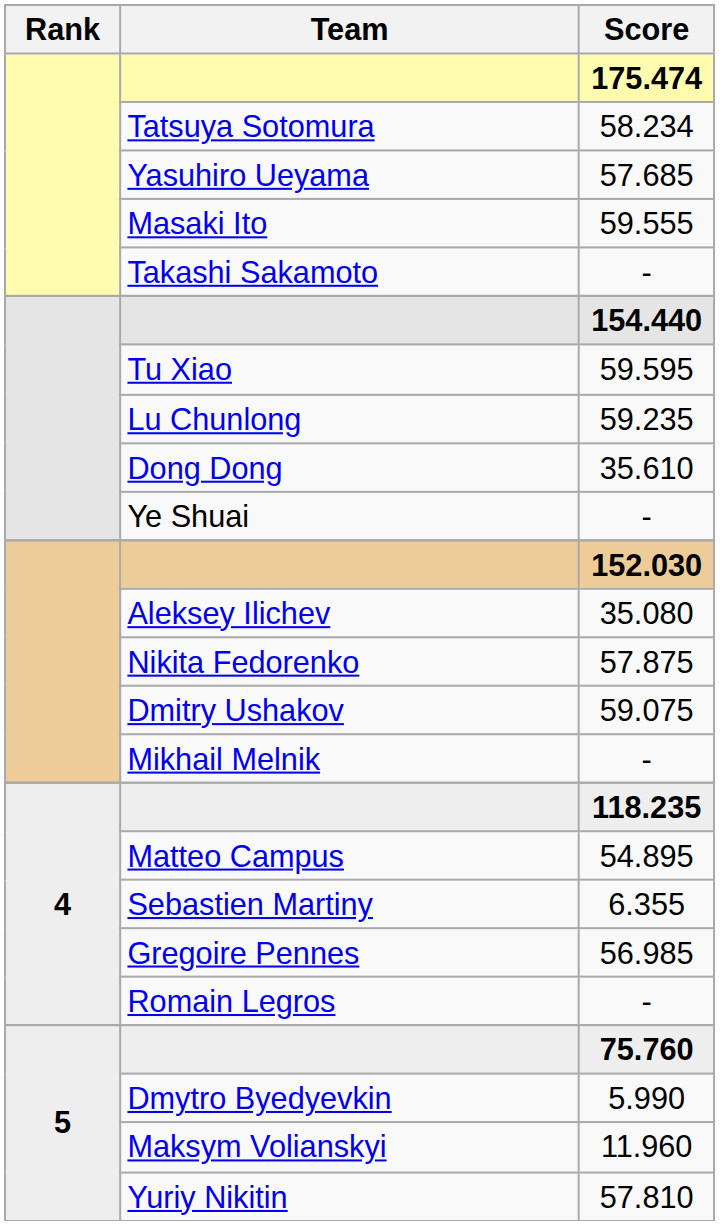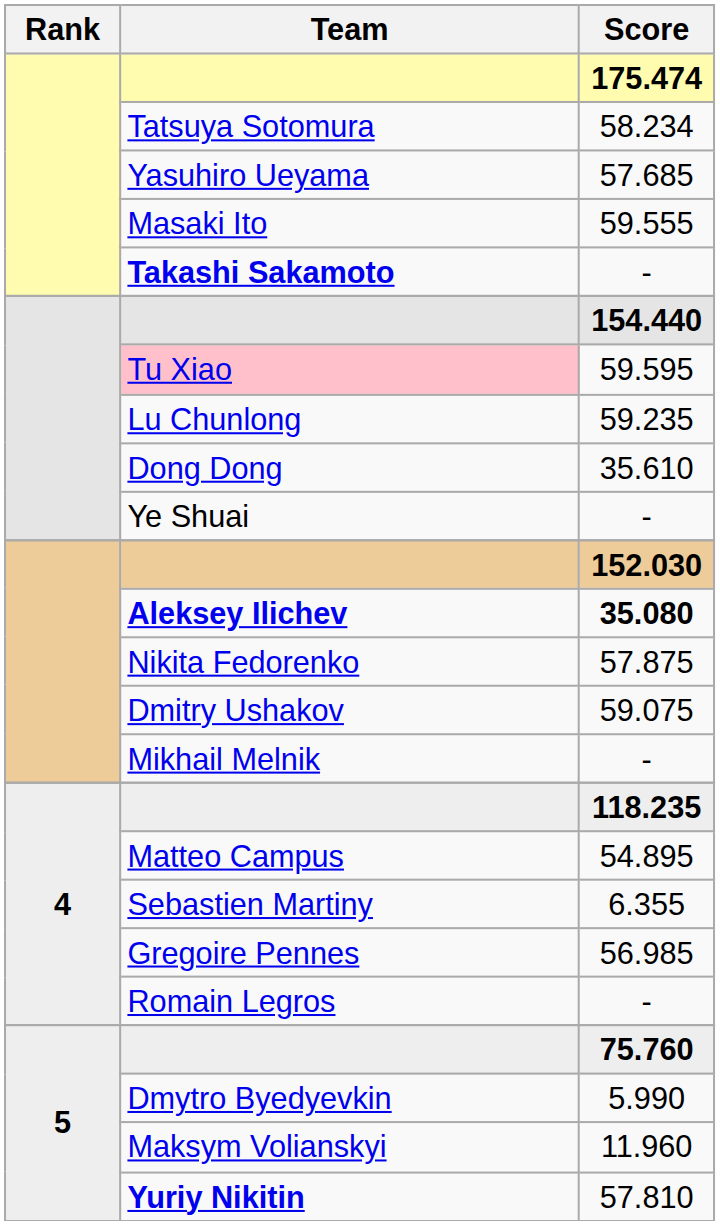(253, 273) normal -> (261, 273) bold
(180, 370) no background -> (180, 370) pink background
(229, 613) normal -> (237, 613) bold
(647, 613) normal -> (647, 613) bold
(208, 1196) normal -> (216, 1196) bold
